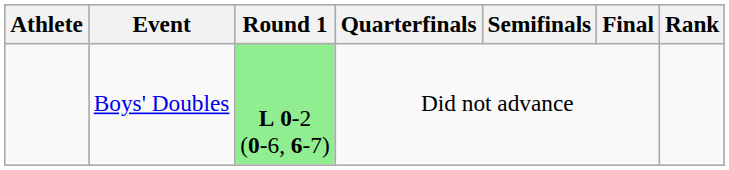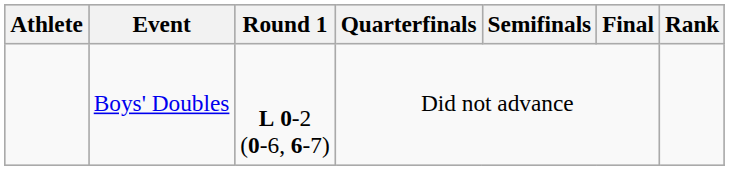(285, 131) lightgreen background -> (285, 131) no background
